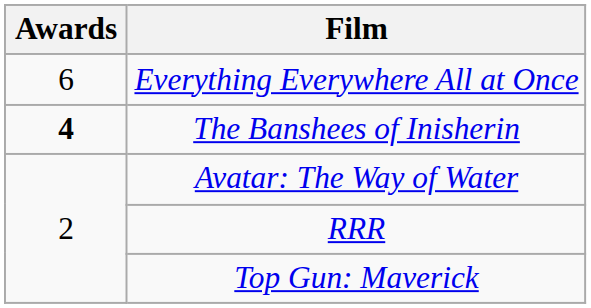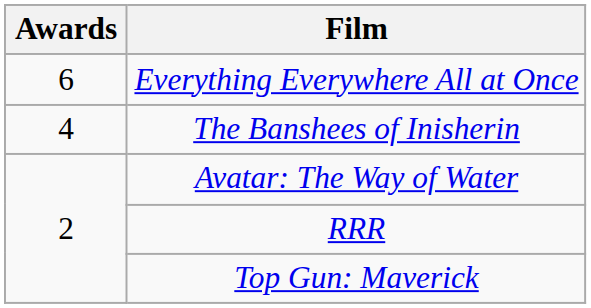(66, 128) bold -> (66, 128) normal
